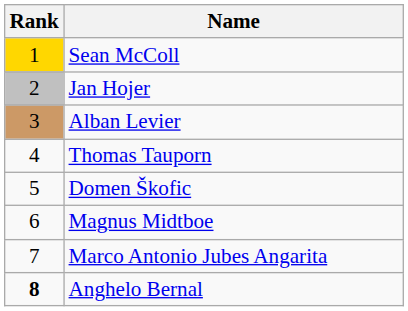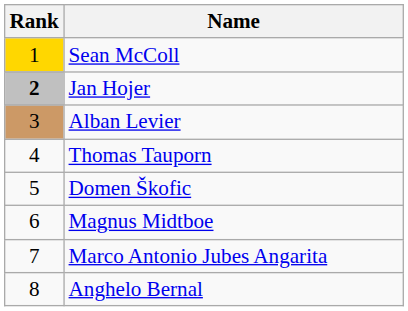(34, 88) normal -> (34, 88) bold
(34, 289) bold -> (34, 289) normal
